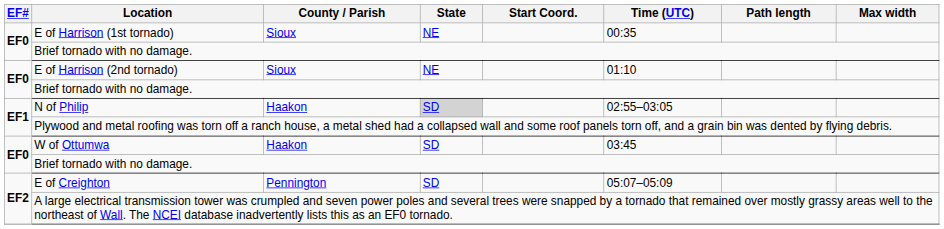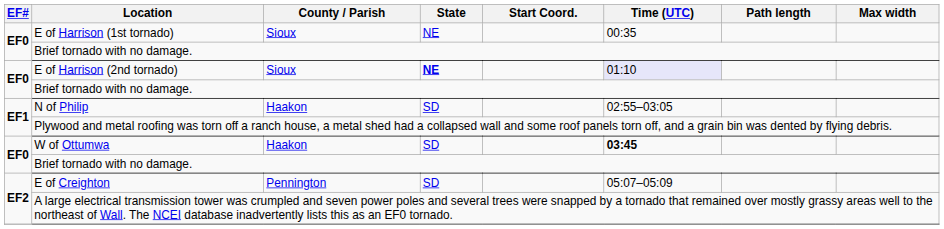(431, 70) normal -> (431, 70) bold
(622, 70) no background -> (622, 70) lavender background
(431, 107) lightgrey background -> (431, 107) no background
(622, 145) normal -> (622, 145) bold
